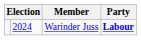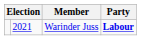(22, 27) 2024 -> (22, 27) 2021
